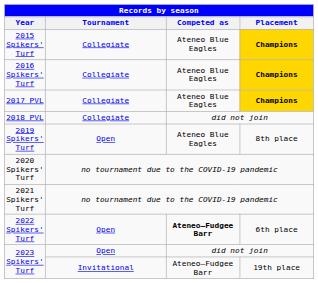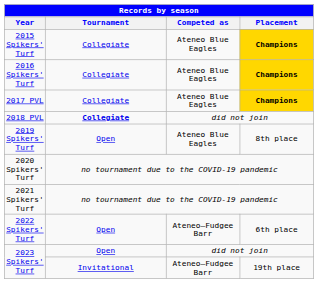(106, 118) normal -> (106, 118) bold
(203, 230) bold -> (203, 230) normal
